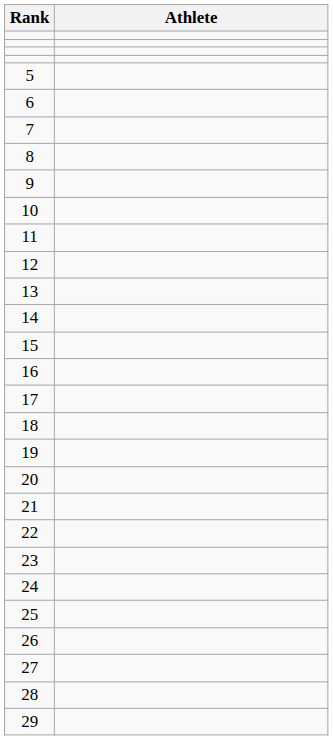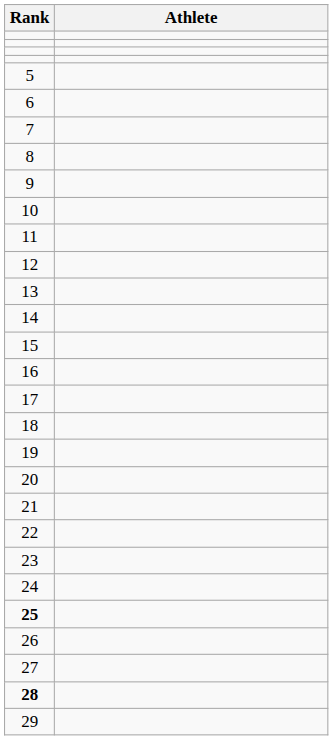(30, 614) normal -> (30, 614) bold
(30, 694) normal -> (30, 694) bold
